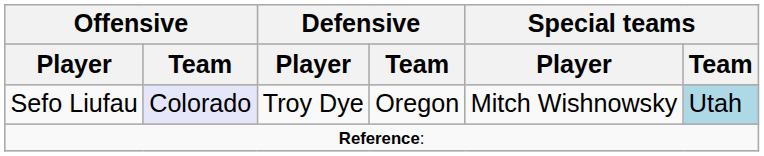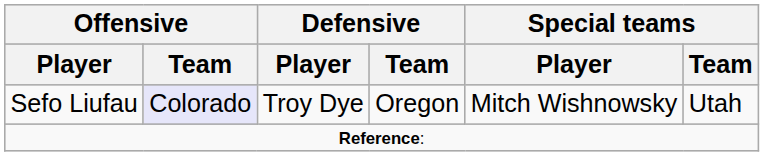(715, 104) lightblue background -> (715, 104) no background
